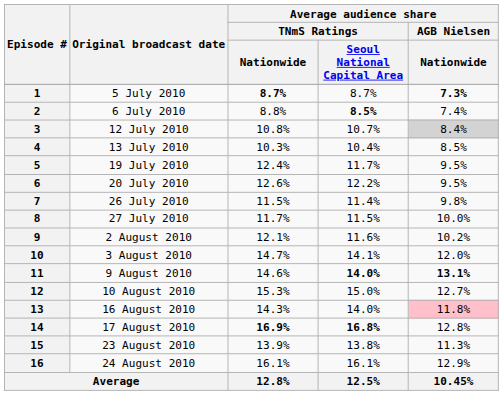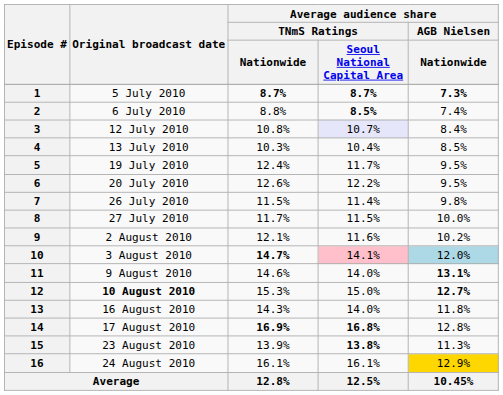(363, 93) normal -> (363, 93) bold
(363, 129) no background -> (363, 129) lavender background
(453, 129) lightgrey background -> (453, 129) no background
(273, 255) normal -> (273, 255) bold
(363, 255) no background -> (363, 255) pink background
(453, 255) no background -> (453, 255) lightblue background
(363, 273) bold -> (363, 273) normal
(149, 291) normal -> (149, 291) bold
(453, 291) normal -> (453, 291) bold
(453, 309) pink background -> (453, 309) no background
(363, 345) normal -> (363, 345) bold
(453, 363) no background -> (453, 363) gold background
